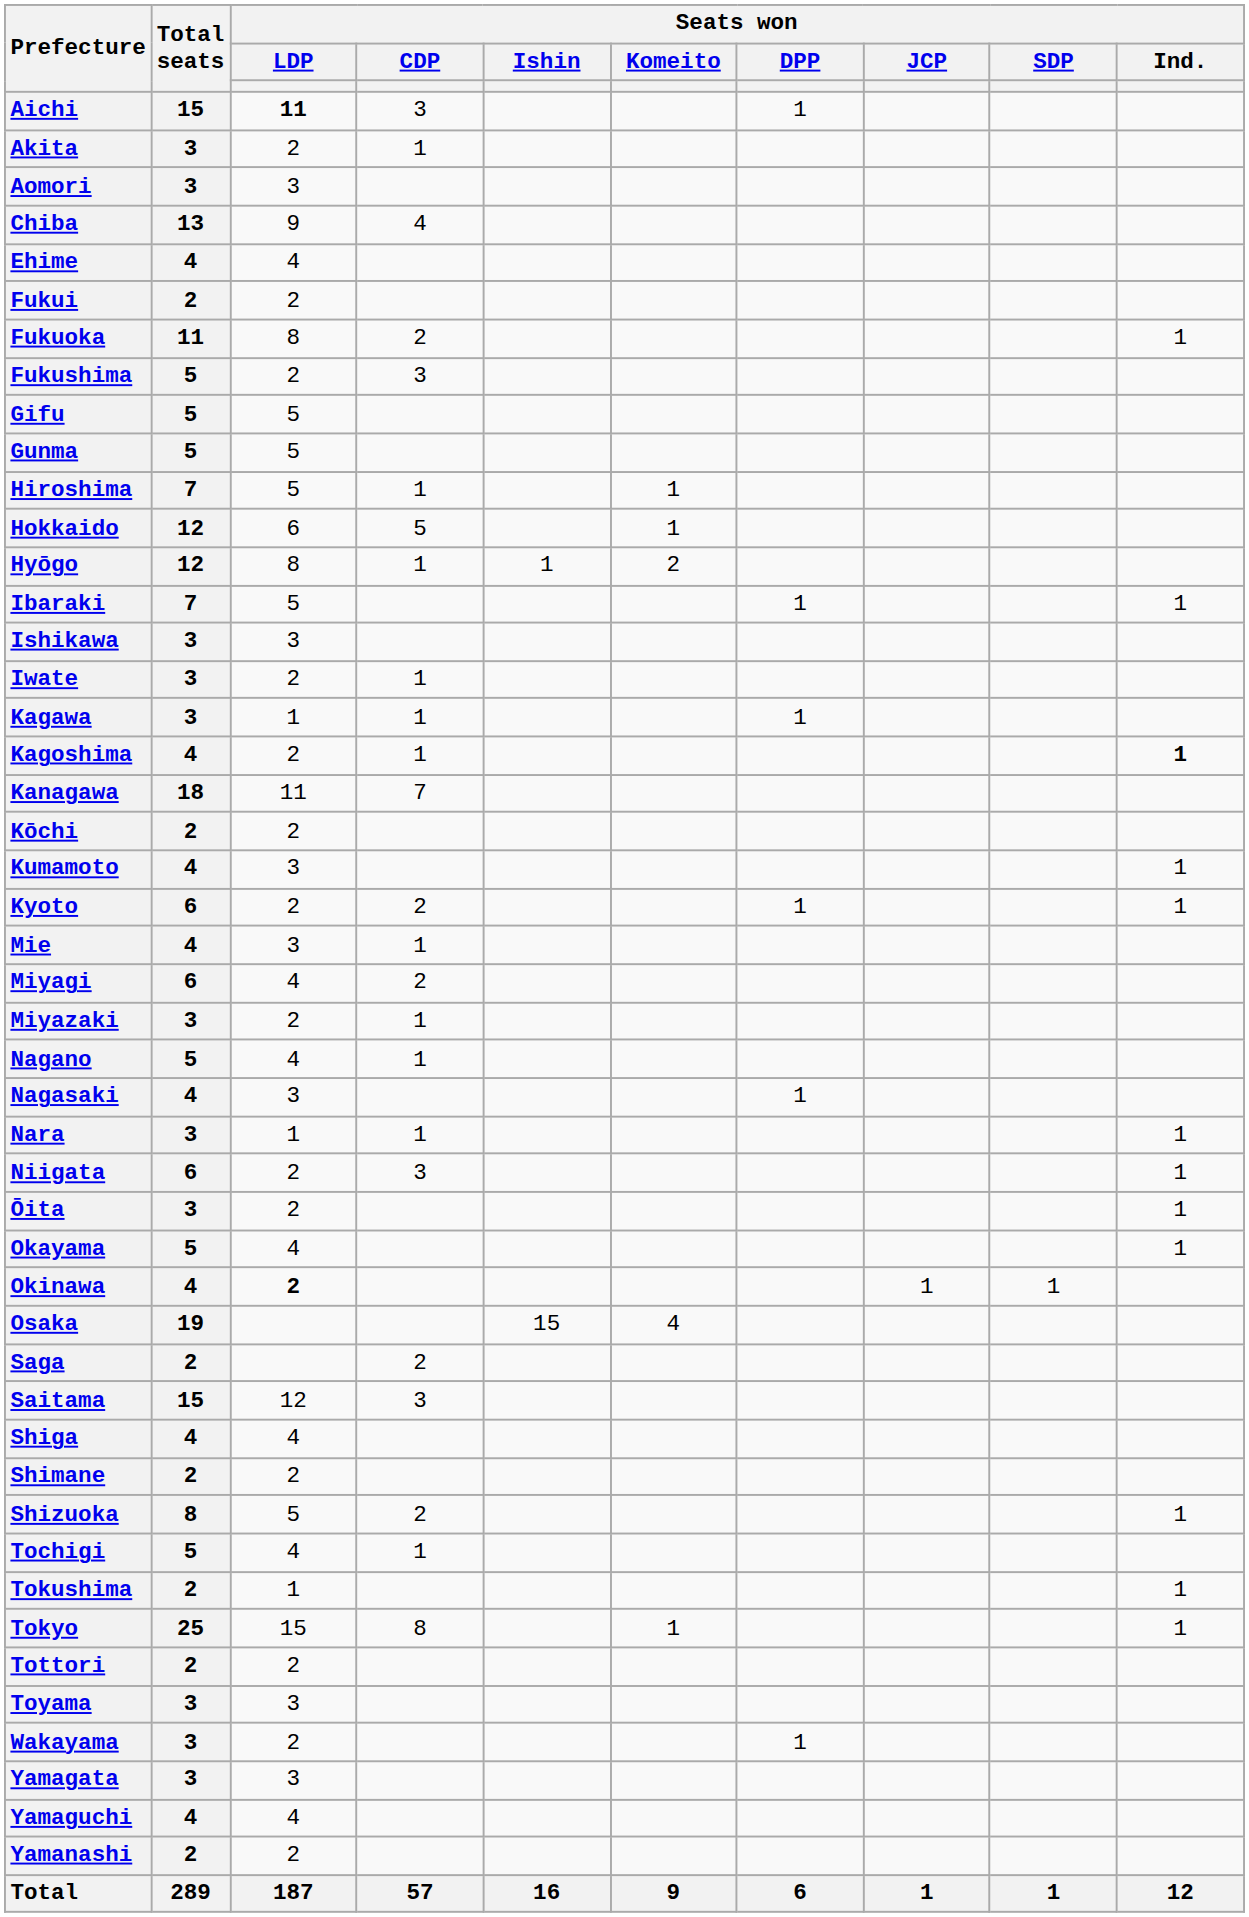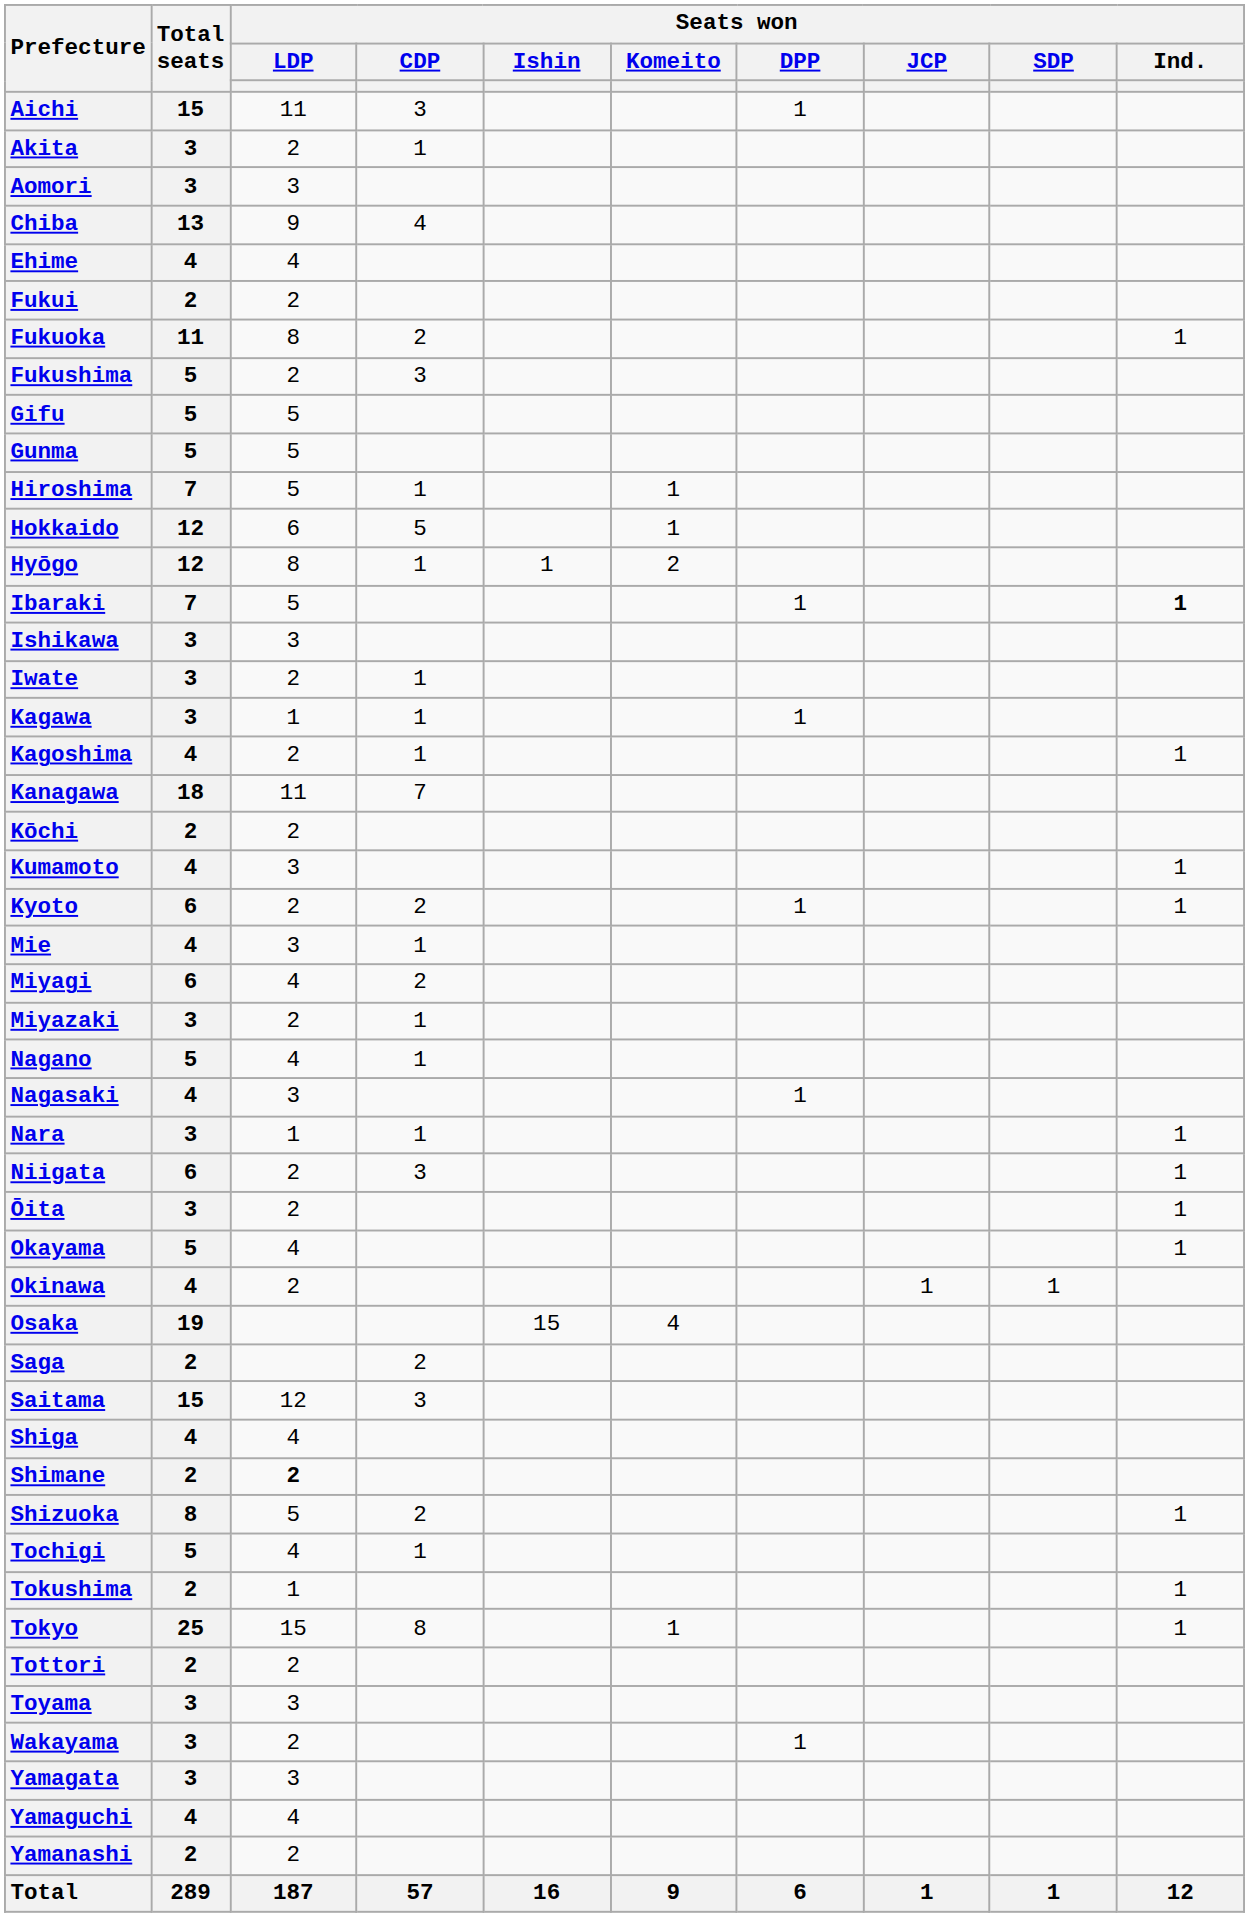(293, 110) bold -> (293, 110) normal
(1180, 604) normal -> (1180, 604) bold
(1180, 755) bold -> (1180, 755) normal
(293, 1286) bold -> (293, 1286) normal
(293, 1476) normal -> (293, 1476) bold
